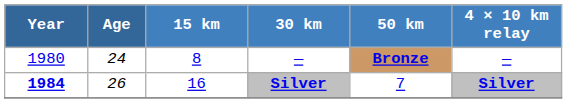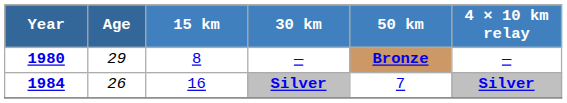(46, 60) normal -> (46, 60) bold
(117, 60) 24 -> (117, 60) 29
